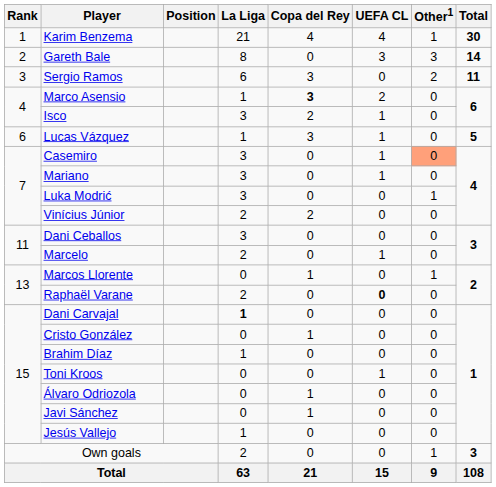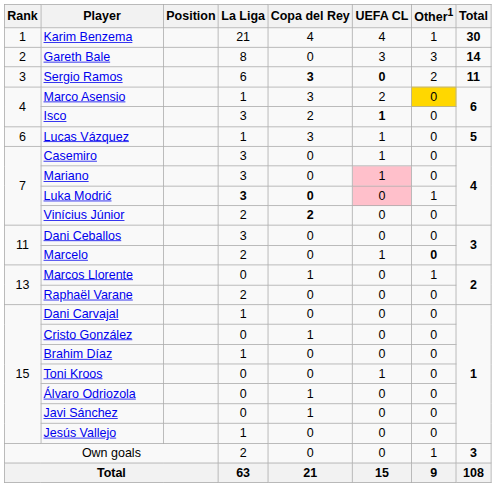(310, 77) normal -> (310, 77) bold
(382, 77) normal -> (382, 77) bold
(310, 96) bold -> (310, 96) normal
(434, 96) no background -> (434, 96) gold background
(382, 116) normal -> (382, 116) bold
(434, 156) lightsalmon background -> (434, 156) no background
(382, 176) no background -> (382, 176) pink background
(243, 195) normal -> (243, 195) bold
(310, 195) normal -> (310, 195) bold
(382, 195) no background -> (382, 195) pink background
(310, 215) normal -> (310, 215) bold
(434, 255) normal -> (434, 255) bold
(382, 294) bold -> (382, 294) normal
(243, 314) bold -> (243, 314) normal
